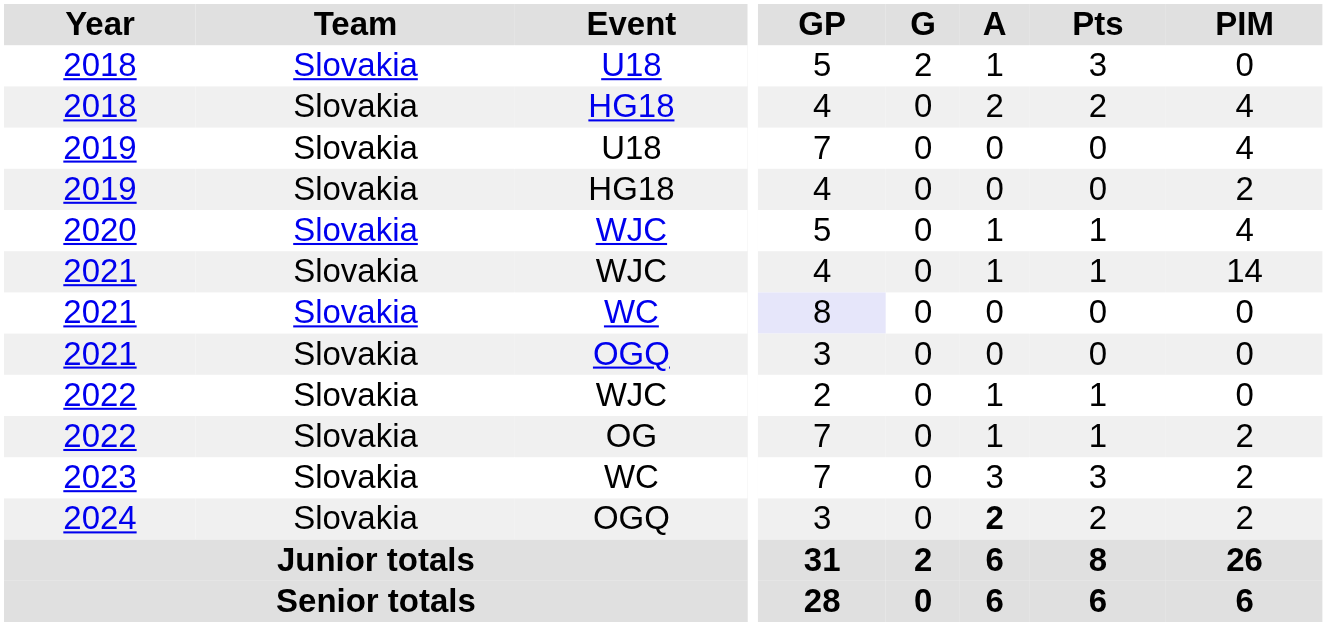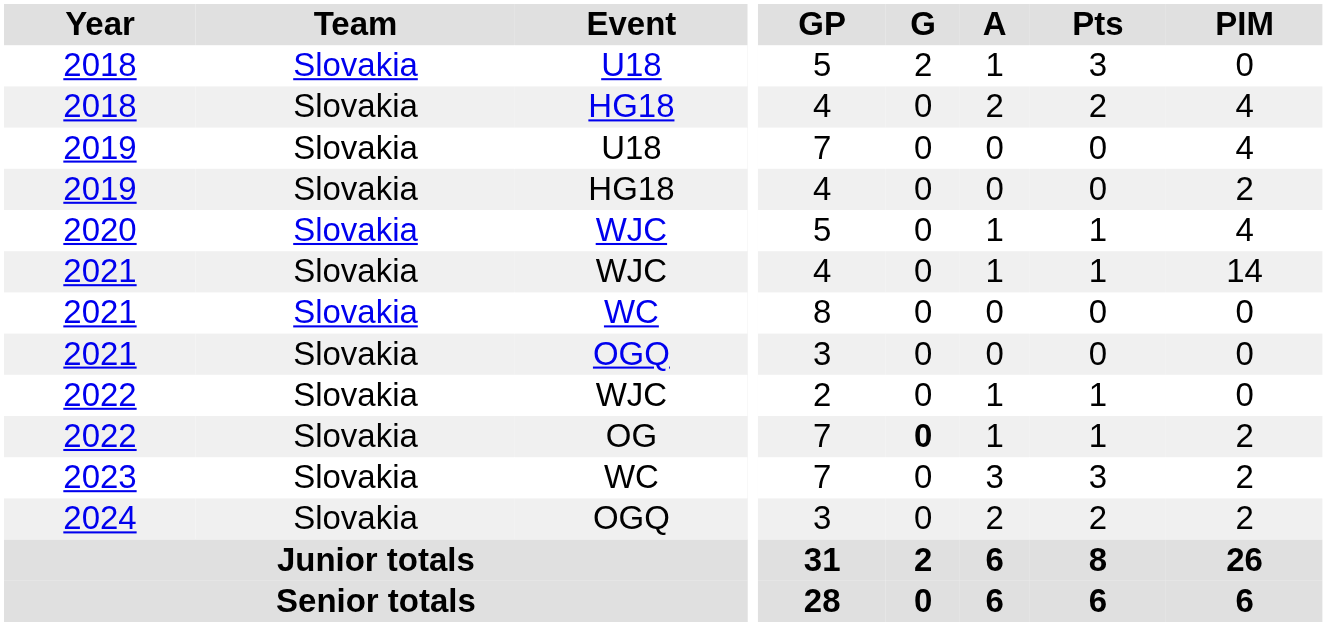(822, 312) lavender background -> (822, 312) no background
(923, 436) normal -> (923, 436) bold
(995, 518) bold -> (995, 518) normal
